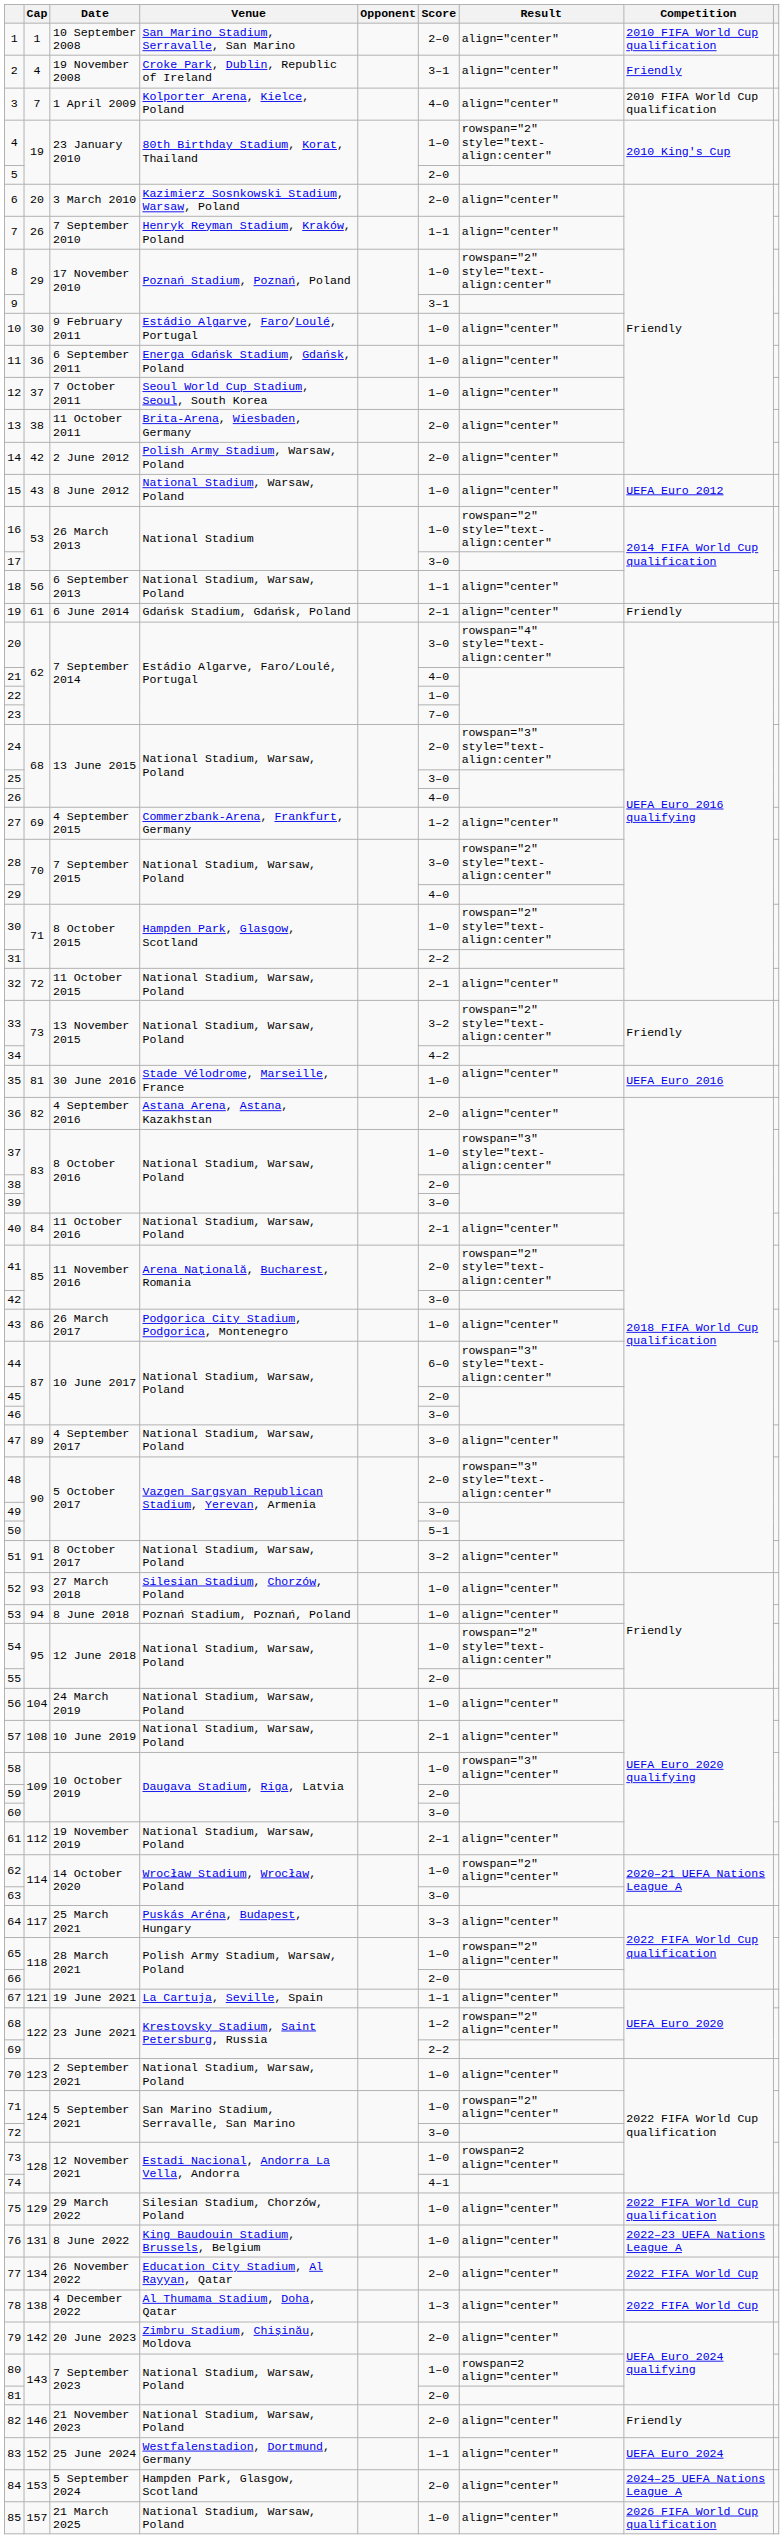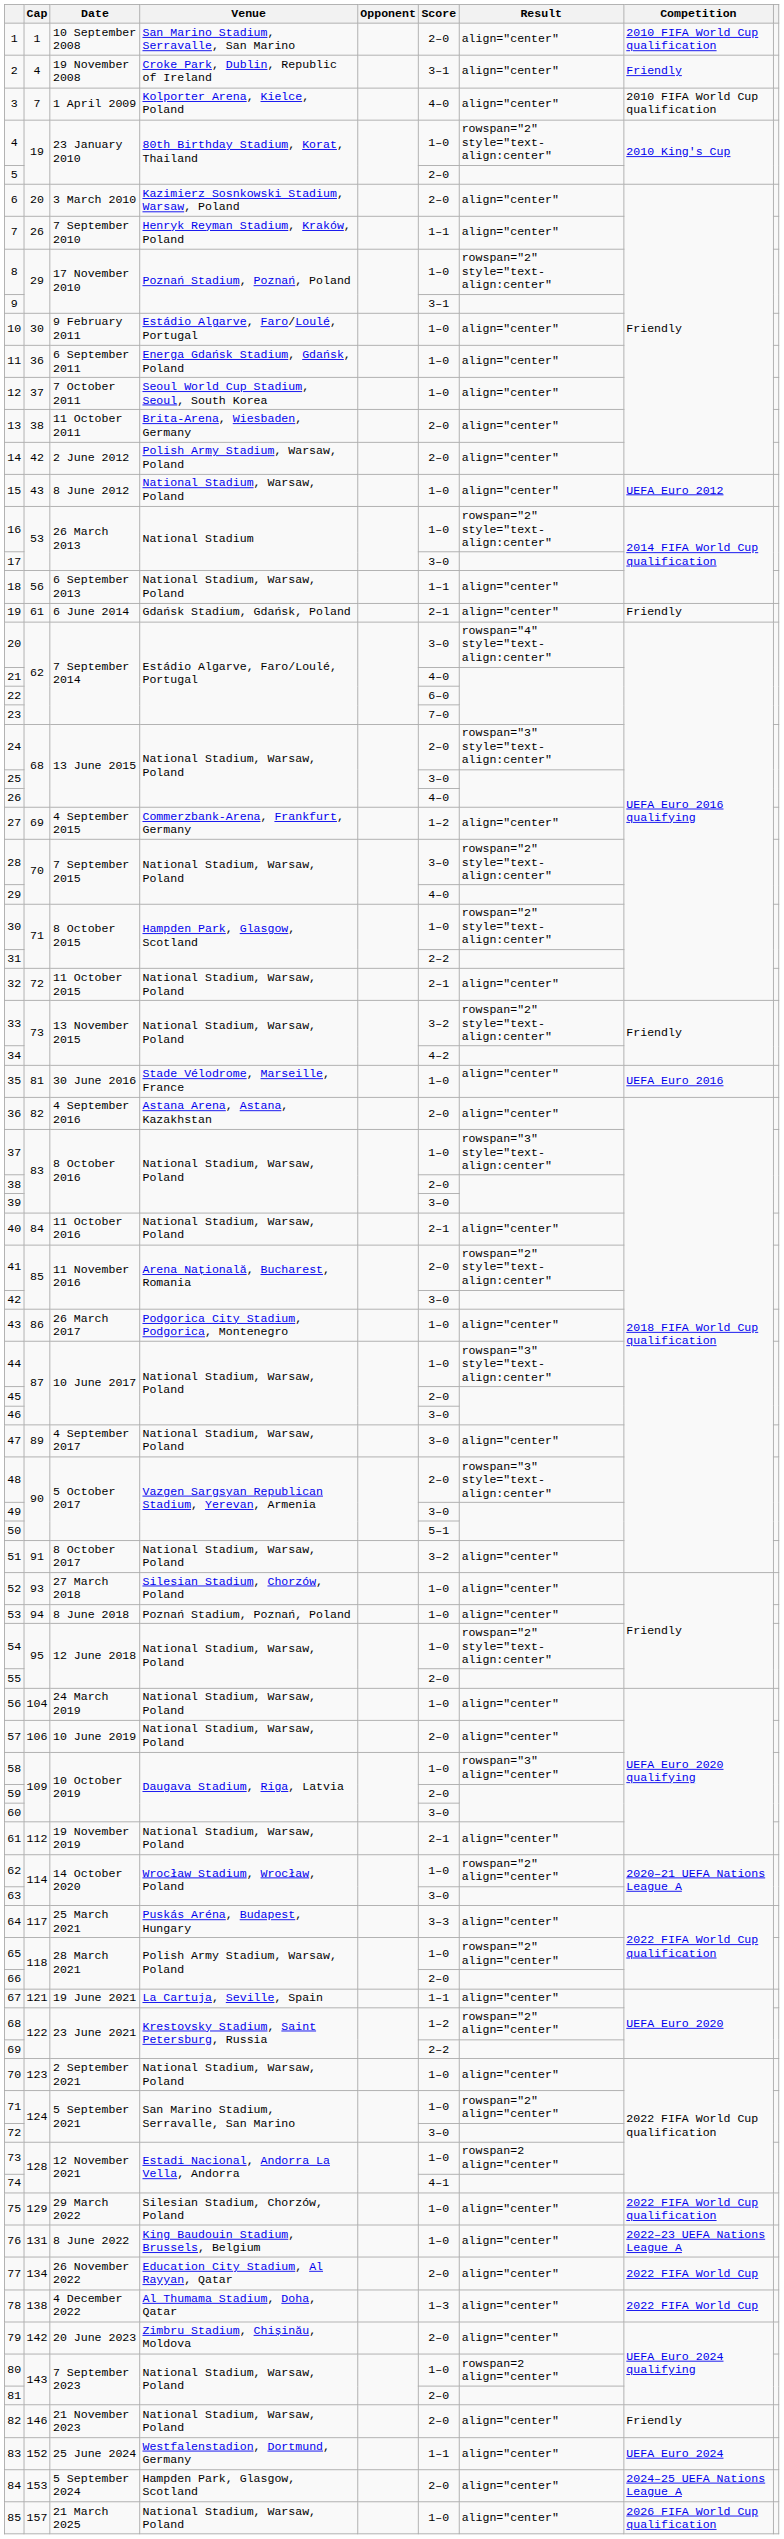(439, 696) 1–0 -> (439, 696) 6–0
(439, 1364) 6–0 -> (439, 1364) 1–0
(37, 1736) 108 -> (37, 1736) 106
(439, 1736) 2–1 -> (439, 1736) 2–0
